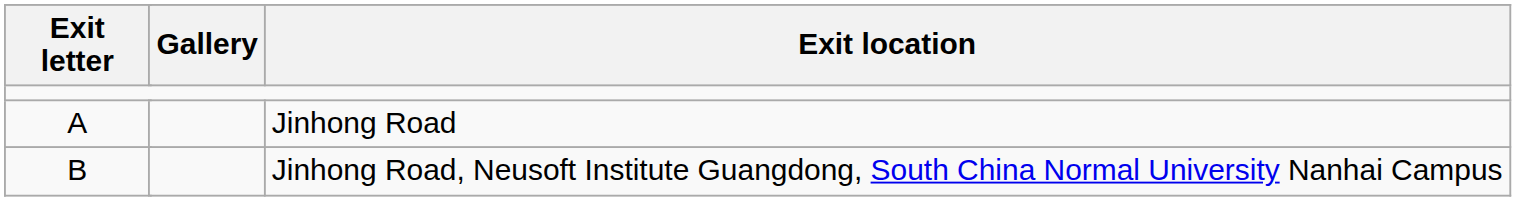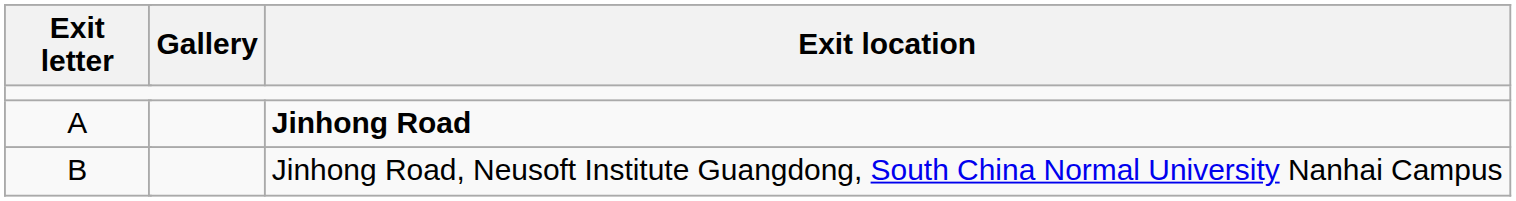(364, 123) normal -> (372, 123) bold
